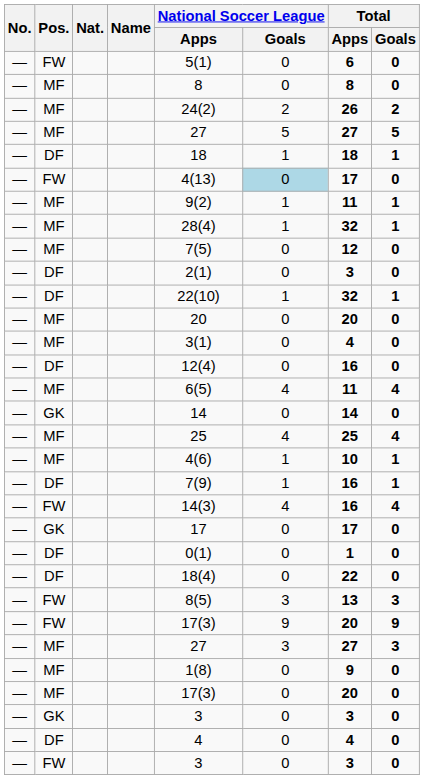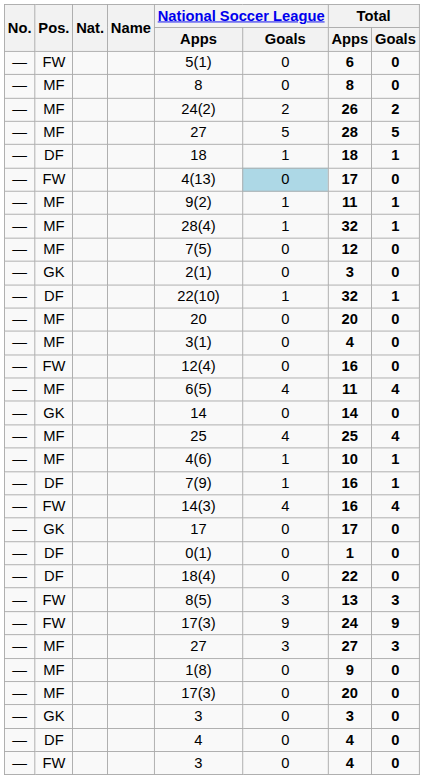(350, 132) 27 -> (350, 132) 28
(54, 272) DF -> (54, 272) GK
(54, 366) DF -> (54, 366) FW
(350, 623) 20 -> (350, 623) 24
(350, 763) 3 -> (350, 763) 4
